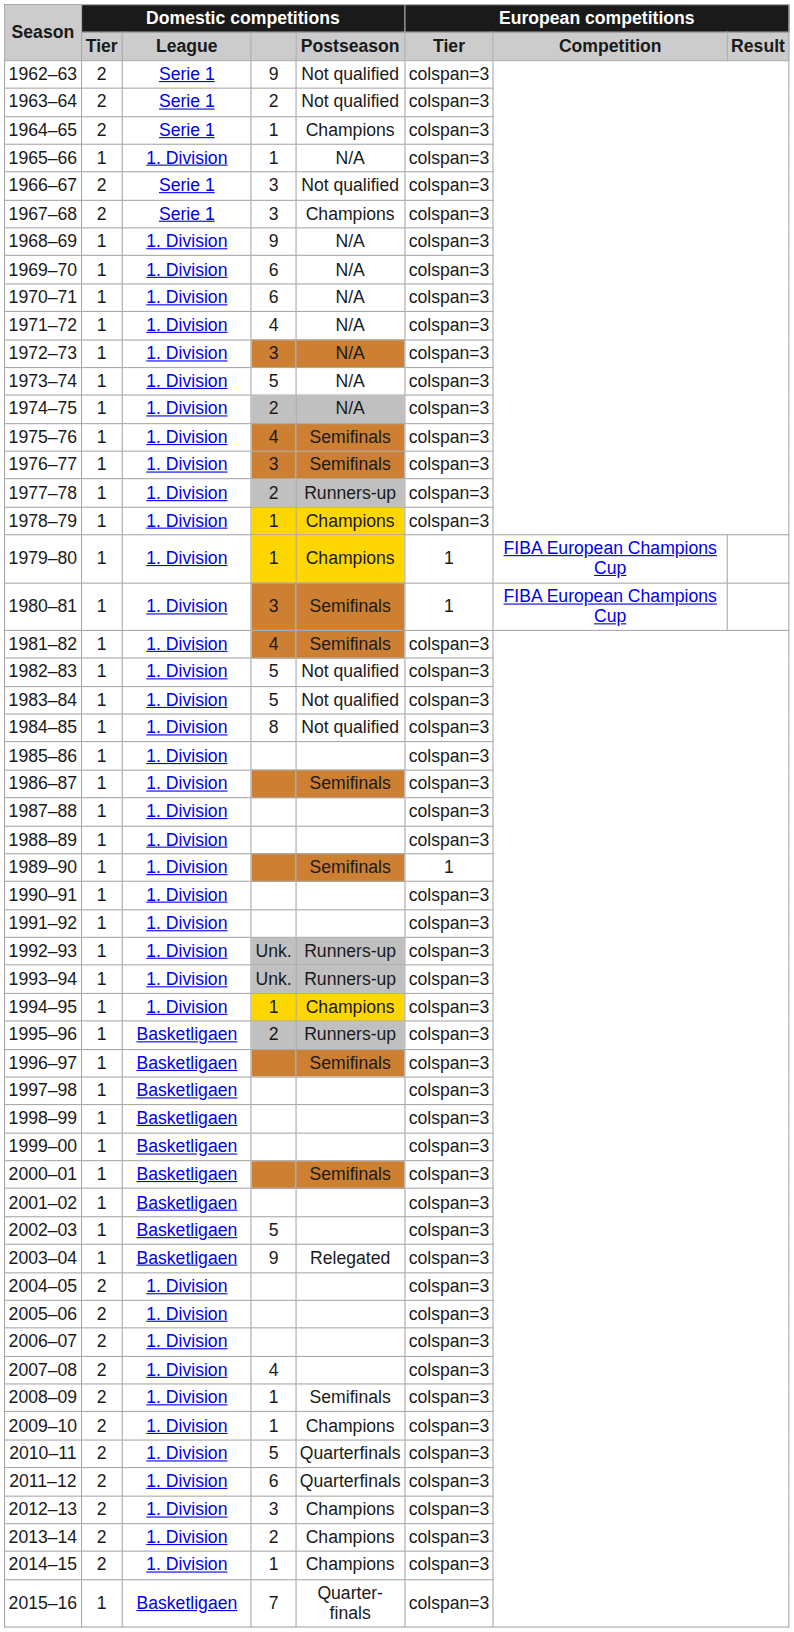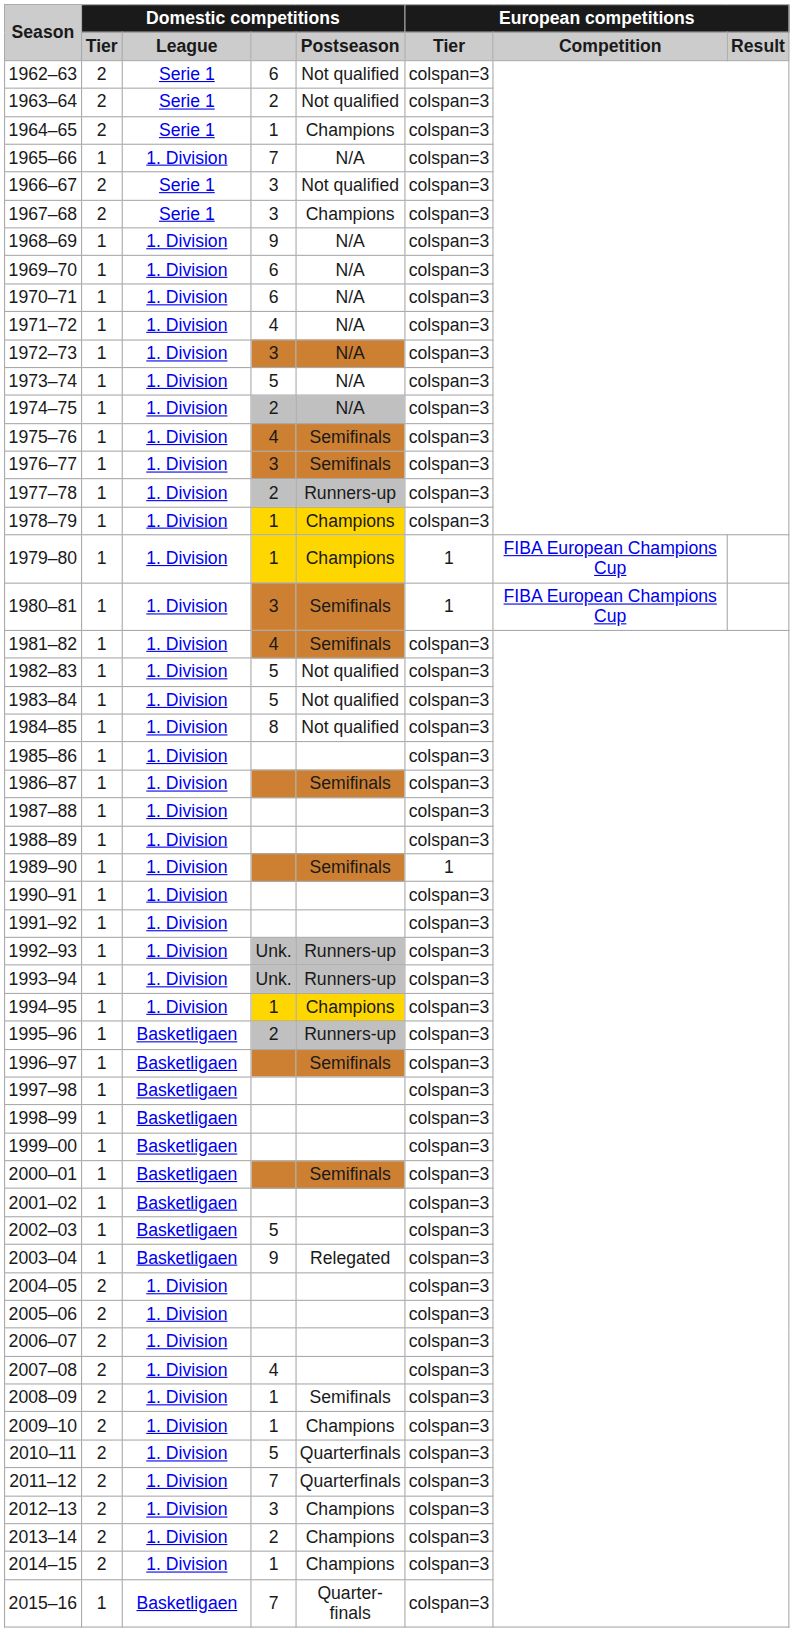(274, 74) 9 -> (274, 74) 6
(274, 158) 1 -> (274, 158) 7
(274, 1481) 6 -> (274, 1481) 7
